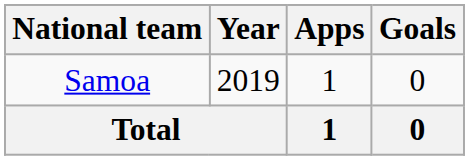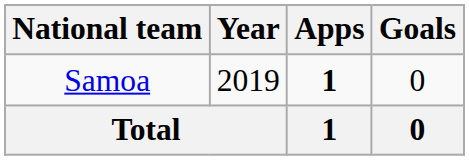(329, 79) normal -> (329, 79) bold
